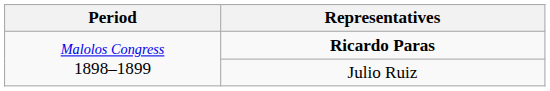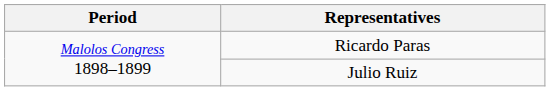(382, 45) bold -> (382, 45) normal
